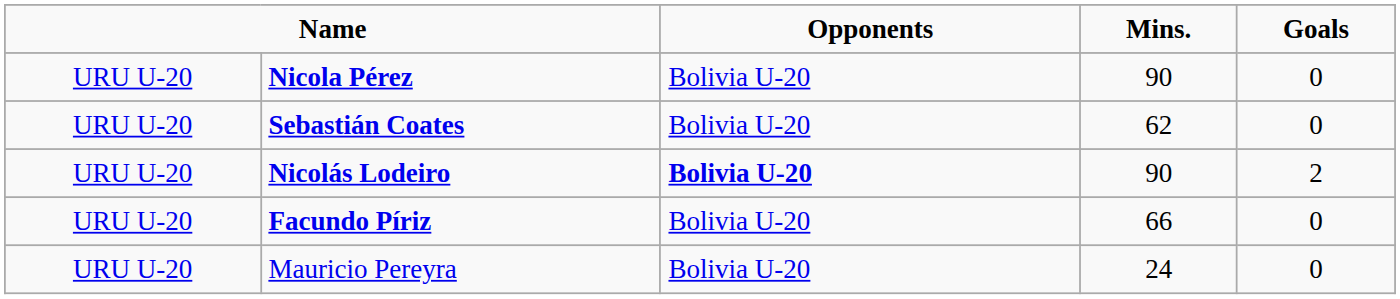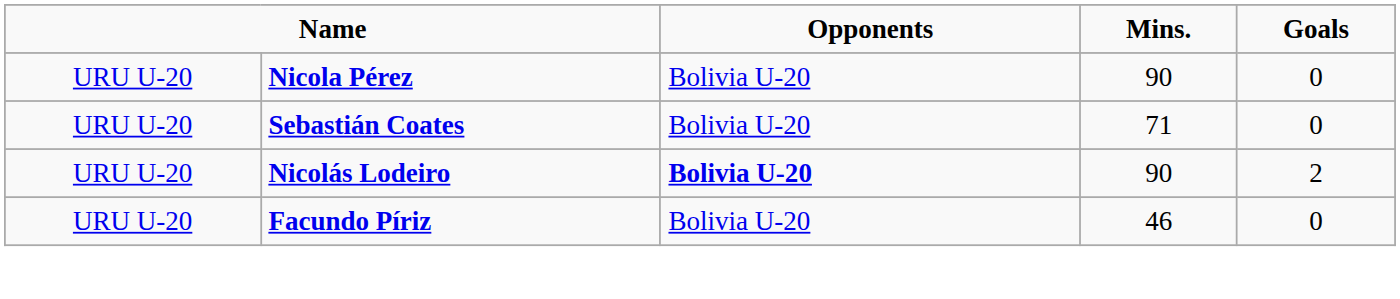(1159, 124) 62 -> (1159, 124) 71
(1159, 220) 66 -> (1159, 220) 46
- row: (363, 268)
